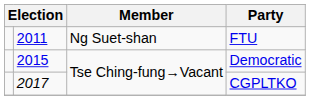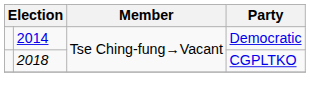- row: (243, 38)
(33, 60) 2015 -> (33, 38) 2014
(33, 83) 2017 -> (33, 60) 2018
